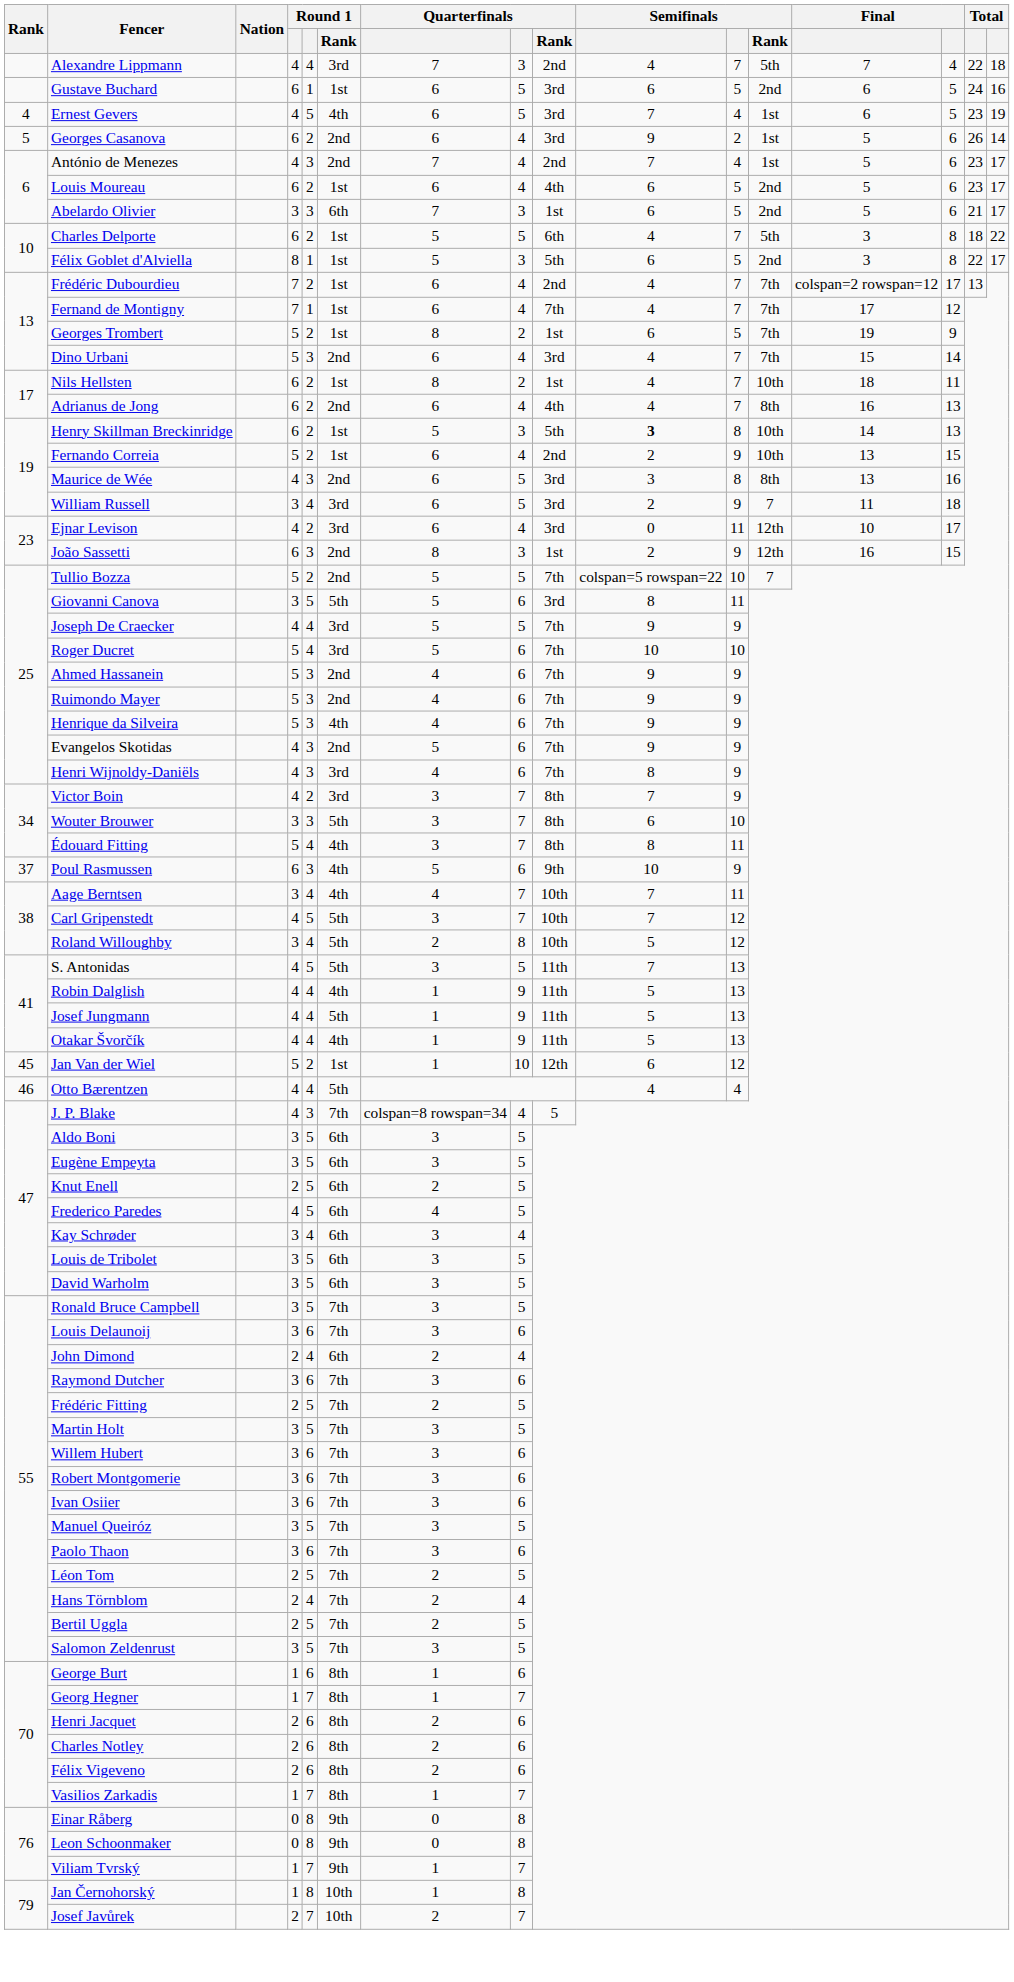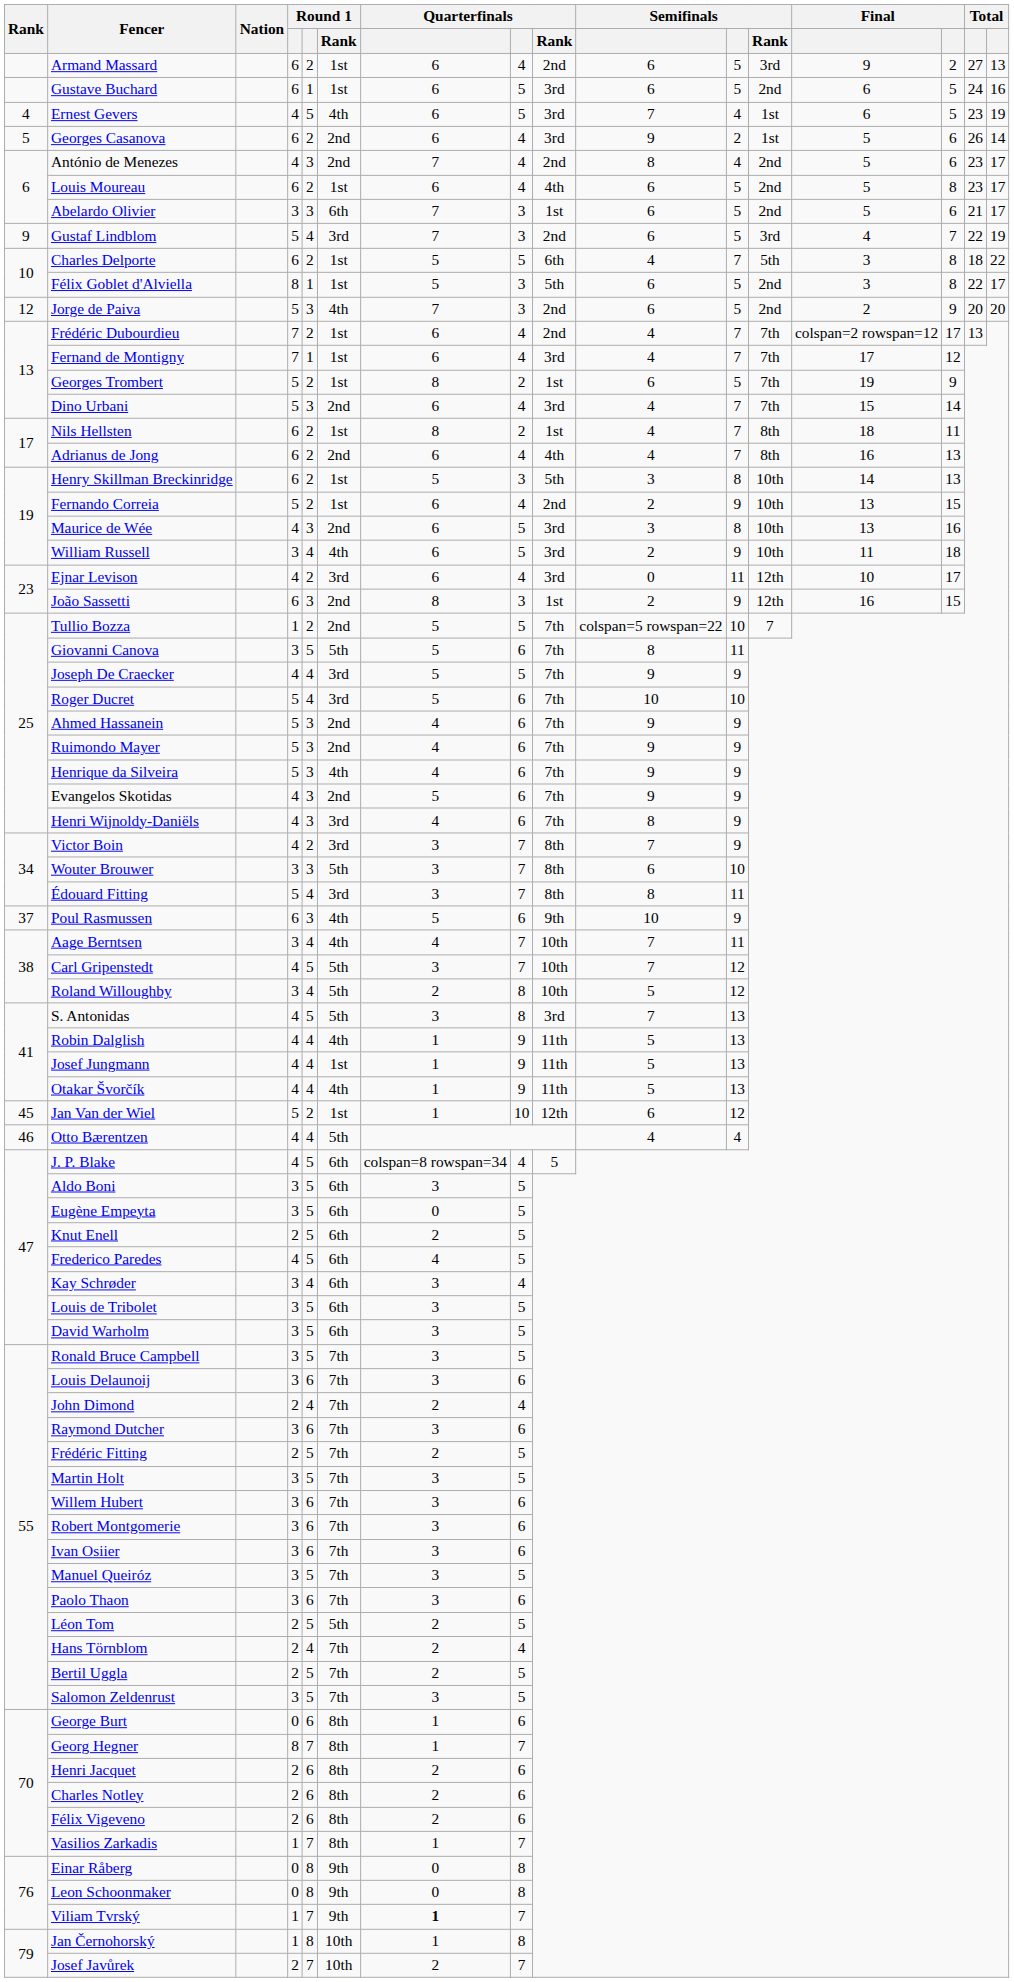+ row: (104, 65)
- row: (116, 65)
(651, 162) 7 -> (651, 162) 8
(770, 162) 1st -> (770, 162) 2nd
(953, 187) 6 -> (953, 187) 8
+ row: (104, 235)
+ row: (96, 308)
(554, 308) 7th -> (554, 357) 3rd
(770, 382) 10th -> (770, 430) 8th
(651, 430) bold -> (651, 479) normal
(770, 479) 8th -> (770, 528) 10th
(339, 503) 3rd -> (339, 552) 4th
(770, 503) 7 -> (770, 552) 10th
(295, 576) 5 -> (295, 625) 1
(554, 601) 3rd -> (554, 650) 7th
(339, 844) 4th -> (339, 893) 3rd
(522, 966) 5 -> (522, 1015) 8
(554, 966) 11th -> (554, 1015) 3rd
(339, 1015) 5th -> (339, 1064) 1st
(310, 1112) 3 -> (310, 1161) 5
(339, 1112) 7th -> (339, 1161) 6th
(435, 1161) 3 -> (435, 1210) 0
(339, 1356) 6th -> (339, 1405) 7th
(339, 1575) 7th -> (339, 1624) 5th
(295, 1673) 1 -> (295, 1721) 0
(295, 1697) 1 -> (295, 1746) 8
(435, 1868) normal -> (435, 1916) bold
